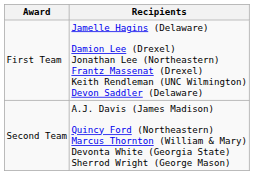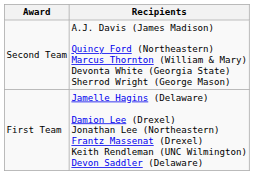rows swapped: (34, 60) <-> (37, 135)
